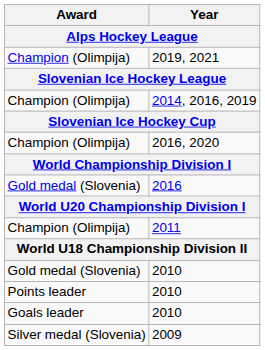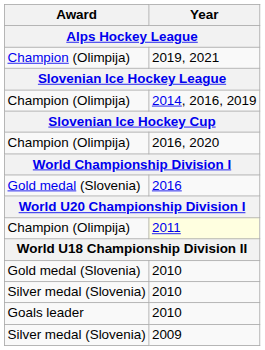(166, 228) no background -> (166, 228) lightyellow background
(47, 292) Points leader -> (77, 292) Silver medal (Slovenia)
